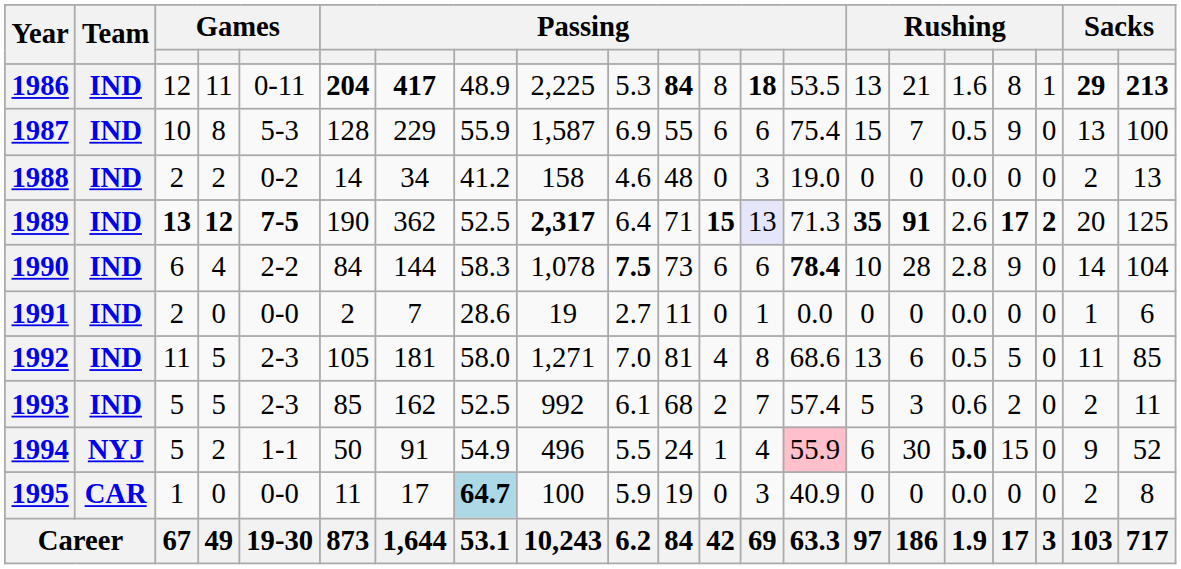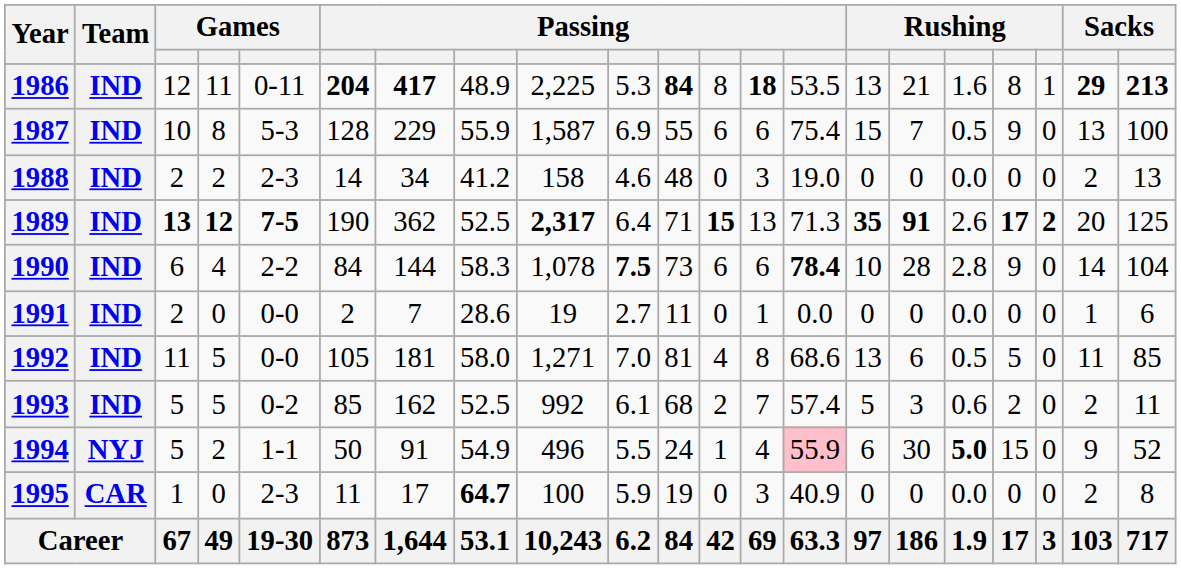(280, 176) 0-2 -> (280, 176) 2-3
(762, 222) lavender background -> (762, 222) no background
(280, 358) 2-3 -> (280, 358) 0-0
(280, 403) 2-3 -> (280, 403) 0-2
(280, 494) 0-0 -> (280, 494) 2-3
(485, 494) lightblue background -> (485, 494) no background
